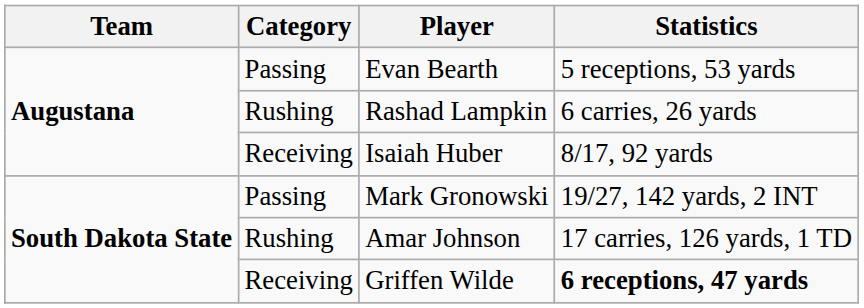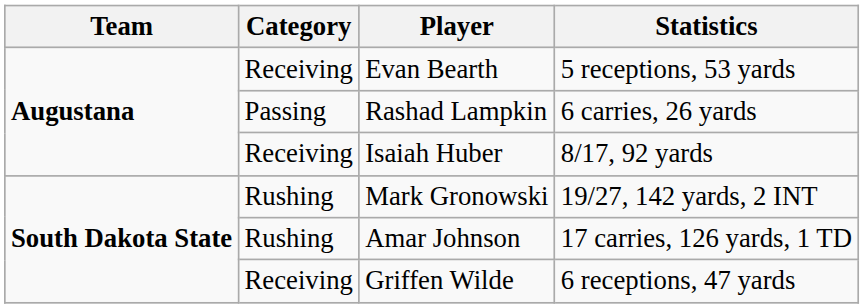(285, 68) Passing -> (299, 68) Receiving
(289, 111) Rushing -> (285, 111) Passing
(285, 195) Passing -> (289, 195) Rushing
(685, 280) bold -> (678, 280) normal
